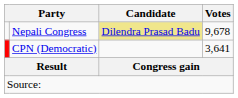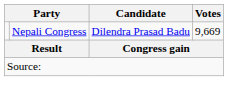(151, 31) khaki background -> (141, 31) no background
(218, 31) 9,678 -> (208, 31) 9,669
- row: (54, 48)
